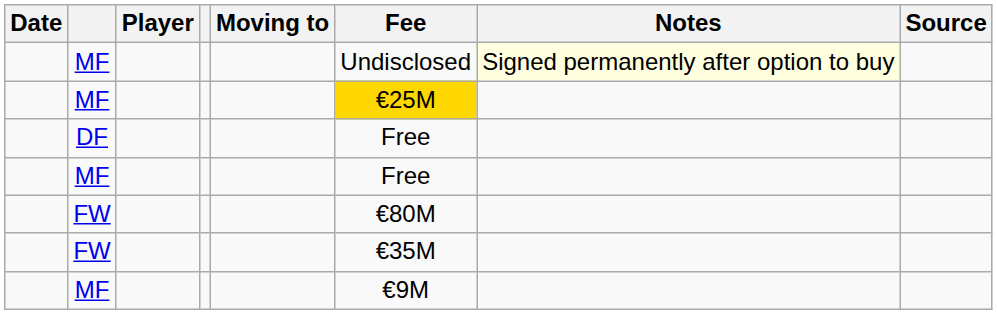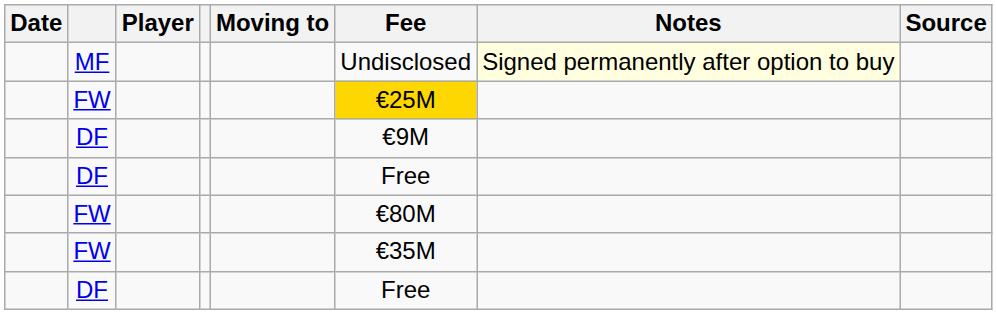(92, 99) MF -> (92, 99) FW
(406, 137) Free -> (406, 137) €9M
(92, 175) MF -> (92, 175) DF
(92, 289) MF -> (92, 289) DF
(406, 289) €9M -> (406, 289) Free
